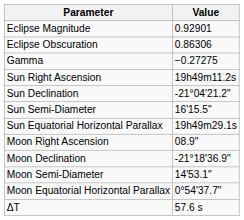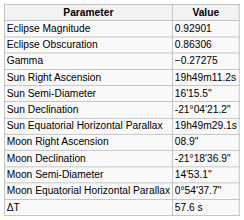rows swapped: (43, 93) <-> (51, 110)
